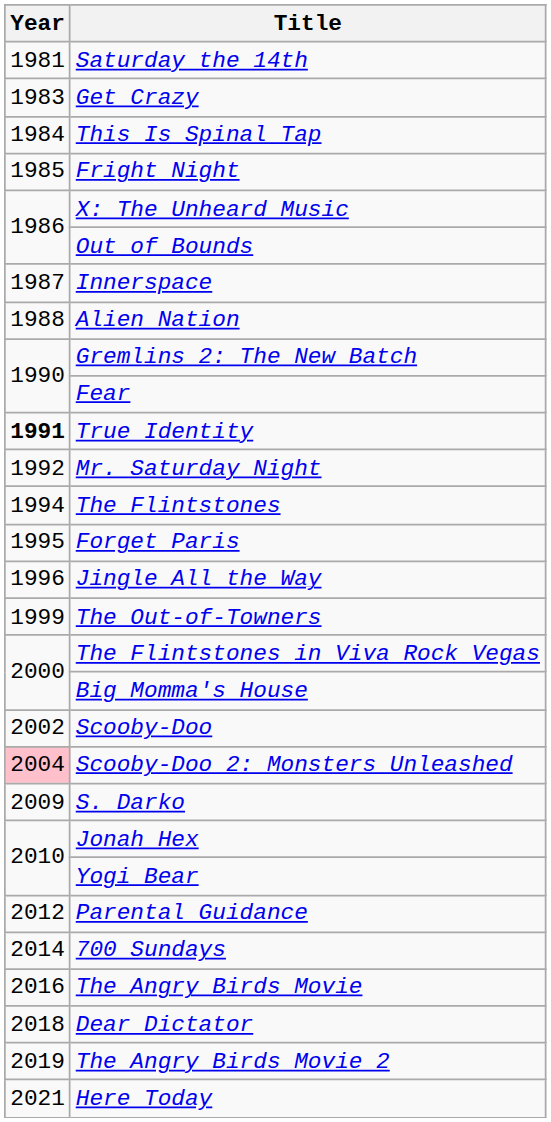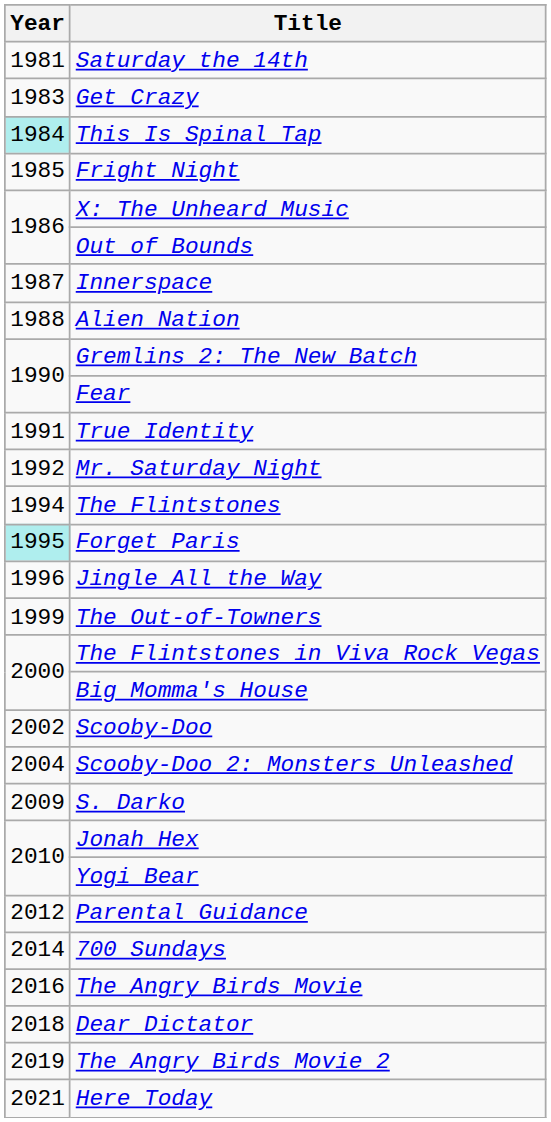(38, 135) no background -> (38, 135) paleturquoise background
(38, 431) bold -> (38, 431) normal
(38, 543) no background -> (38, 543) paleturquoise background
(38, 765) pink background -> (38, 765) no background
